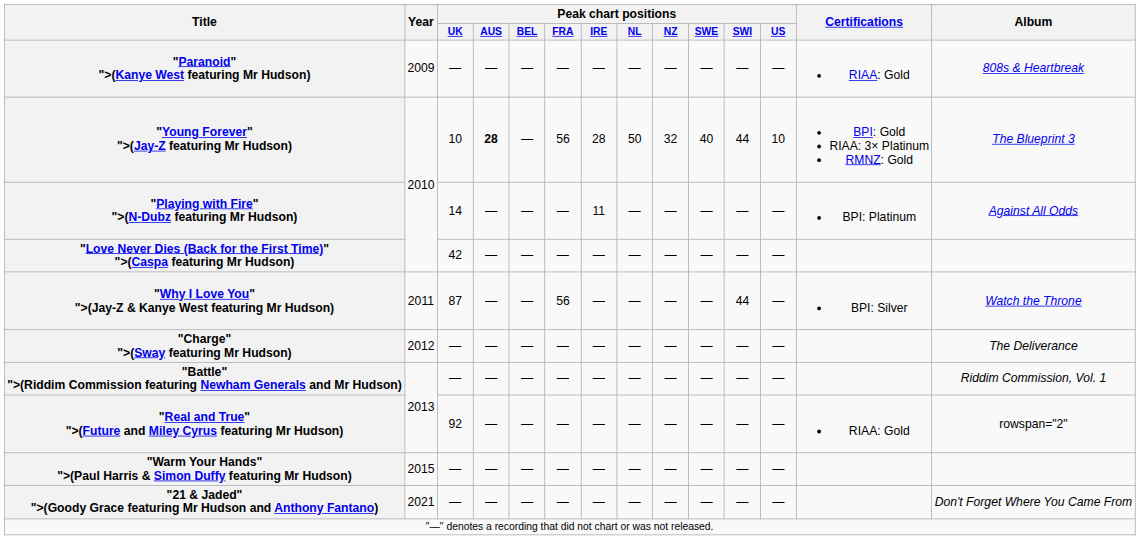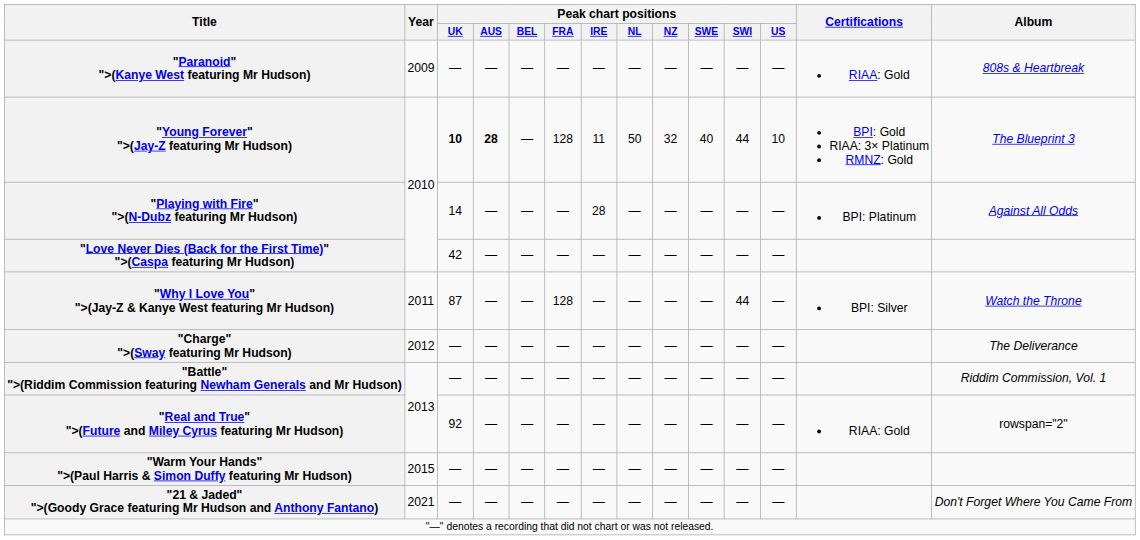(455, 139) normal -> (455, 139) bold
(563, 139) 56 -> (563, 139) 128
(599, 139) 28 -> (599, 139) 11
(599, 210) 11 -> (599, 210) 28
(563, 300) 56 -> (563, 300) 128
